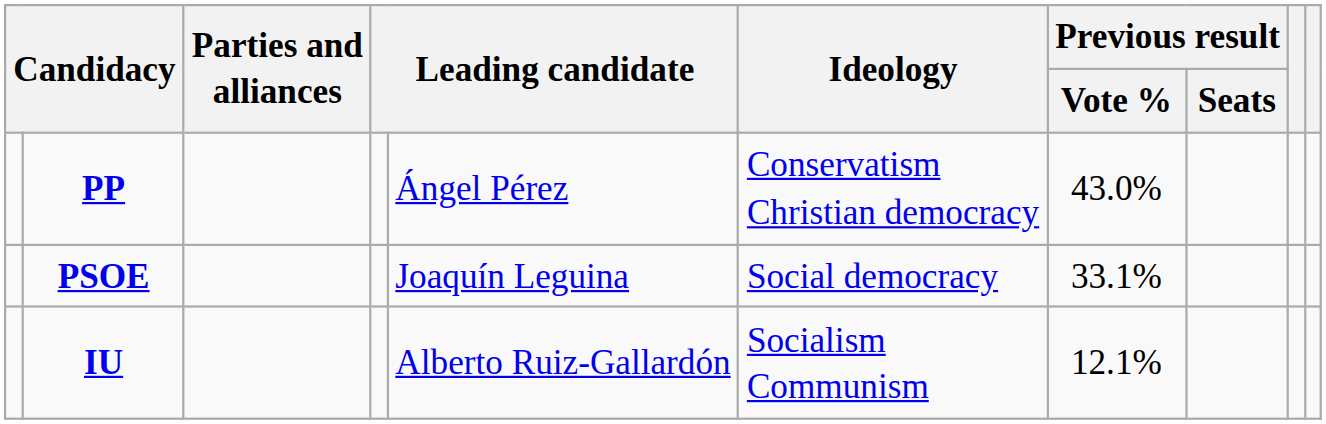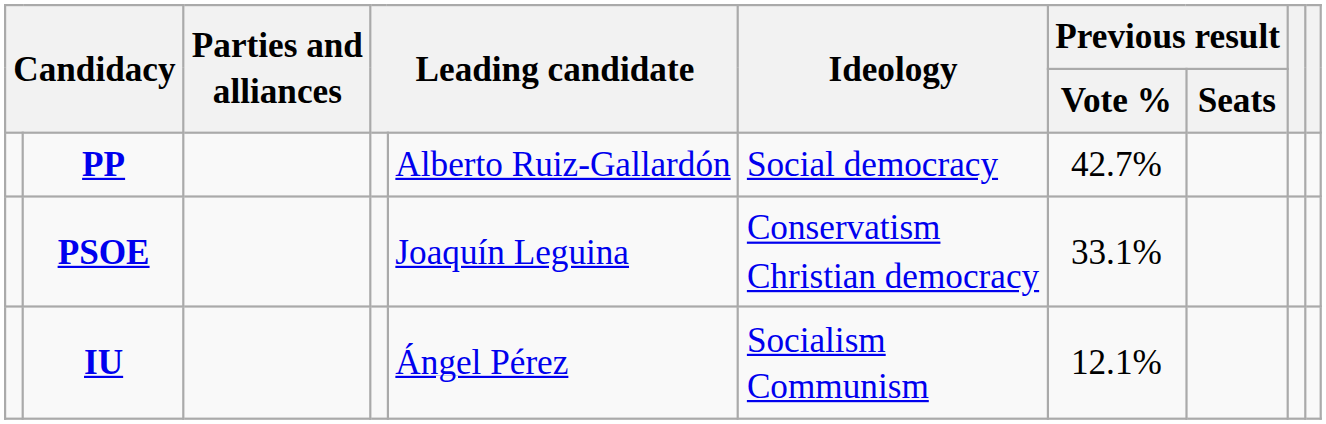(482, 188) Ángel Pérez -> (563, 164) Alberto Ruiz-Gallardón
(893, 188) Conservatism Christian democracy -> (872, 164) Social democracy
(1116, 188) 43.0% -> (1116, 164) 42.7%
(872, 275) Social democracy -> (893, 251) Conservatism Christian democracy
(563, 362) Alberto Ruiz-Gallardón -> (482, 362) Ángel Pérez
